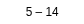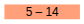(42, 11) no background -> (42, 11) lightsalmon background
